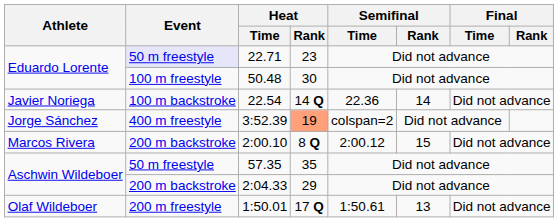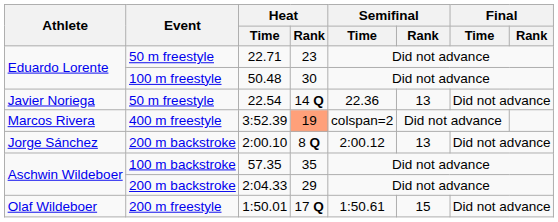(172, 57) lavender background -> (172, 57) no background
(182, 100) 100 m backstroke -> (172, 100) 50 m freestyle
(423, 100) 14 -> (423, 100) 13
(53, 121) Jorge Sánchez -> (51, 121) Marcos Rivera
(51, 143) Marcos Rivera -> (53, 143) Jorge Sánchez
(423, 143) 15 -> (423, 143) 13
(172, 164) 50 m freestyle -> (182, 164) 100 m backstroke
(423, 207) 13 -> (423, 207) 15
